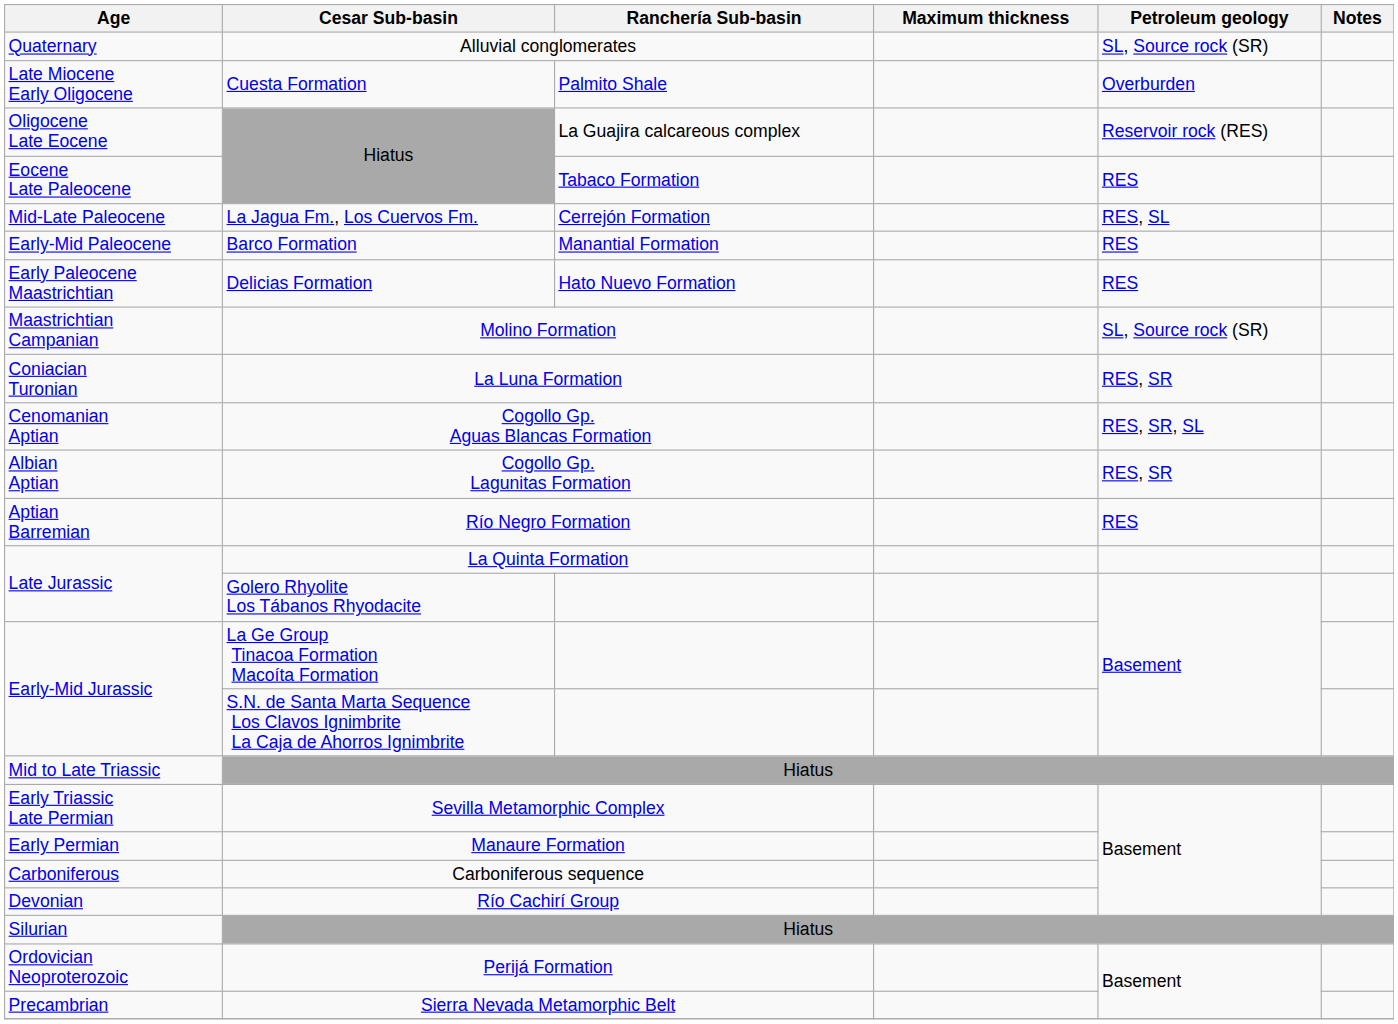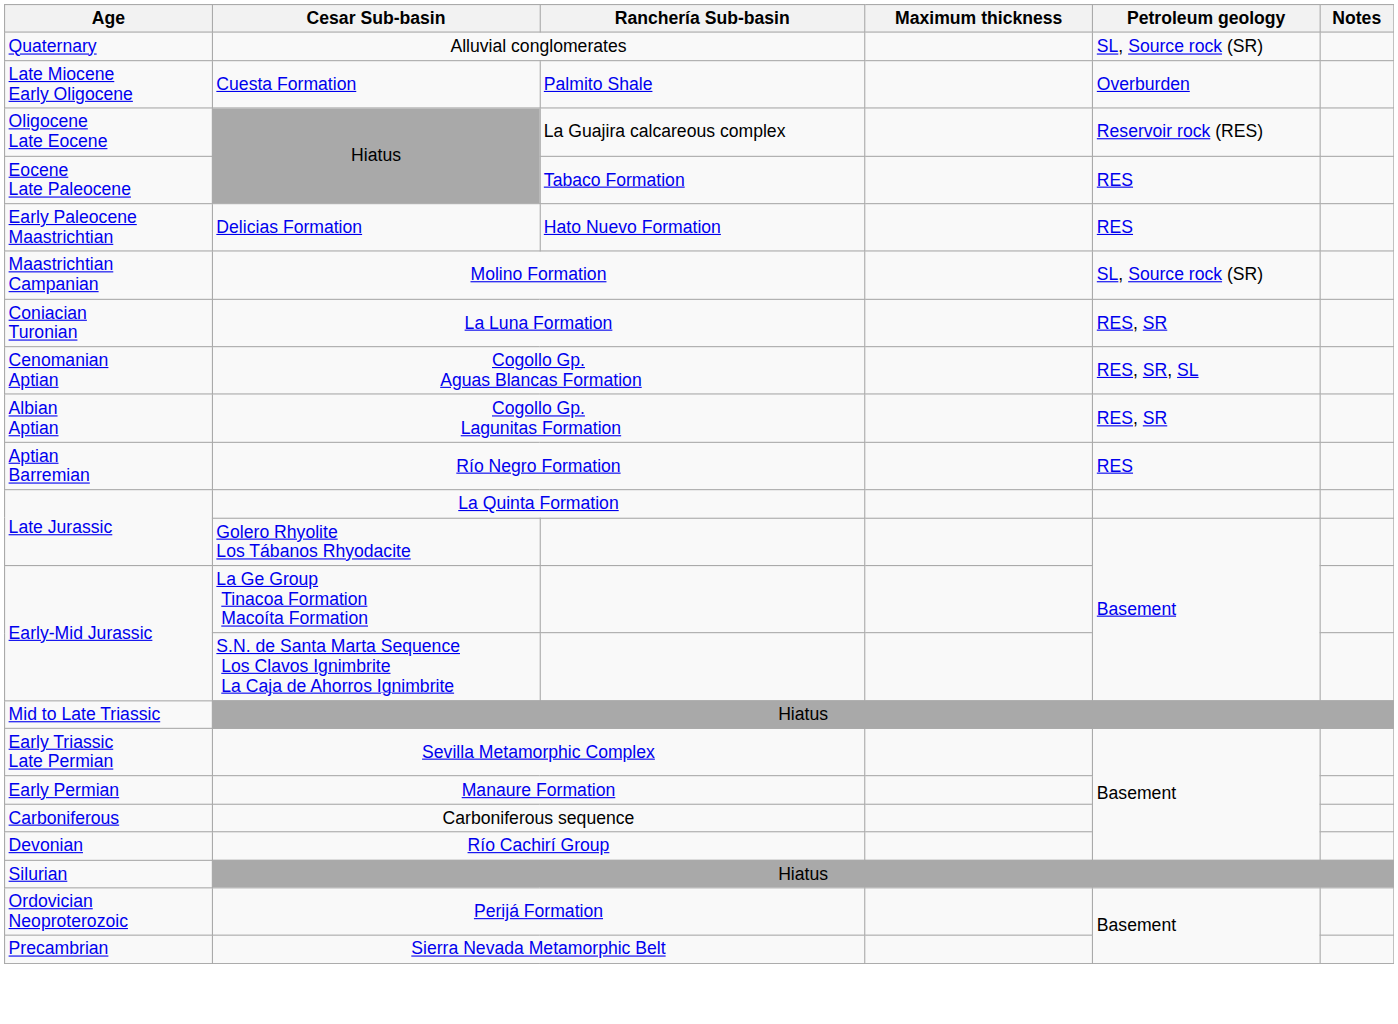- row: (87, 217)
- row: (90, 245)
